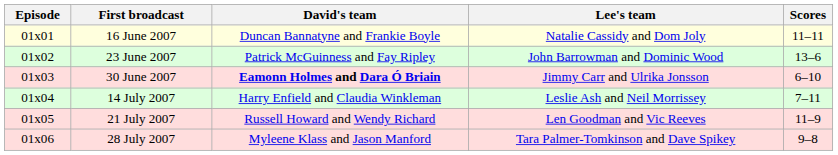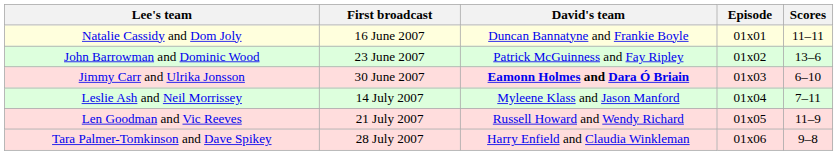columns swapped: (38, 14) <-> (626, 14)
(340, 98) Harry Enfield and Claudia Winkleman -> (588, 98) Myleene Klass and Jason Manford
(340, 139) Myleene Klass and Jason Manford -> (588, 139) Harry Enfield and Claudia Winkleman
